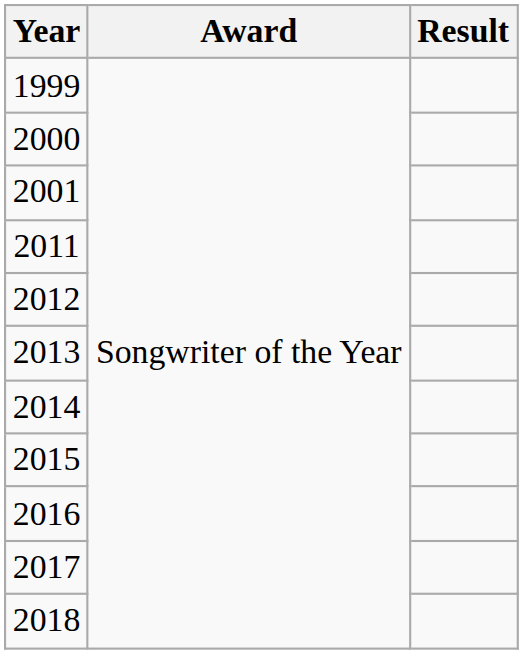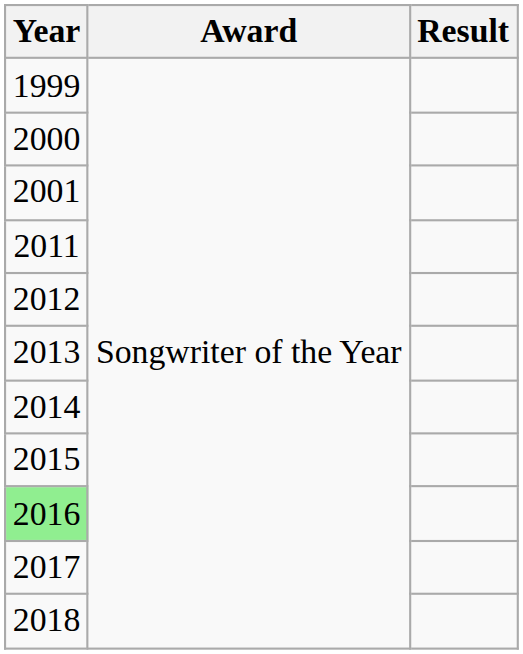(47, 513) no background -> (47, 513) lightgreen background
